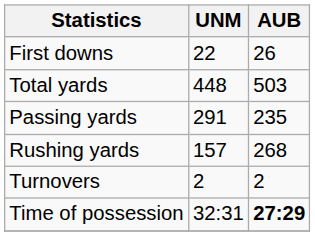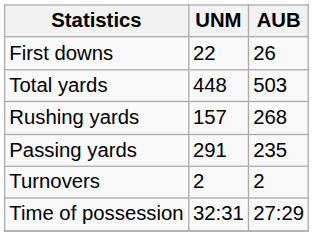rows swapped: (74, 149) <-> (73, 117)
(279, 214) bold -> (279, 214) normal
